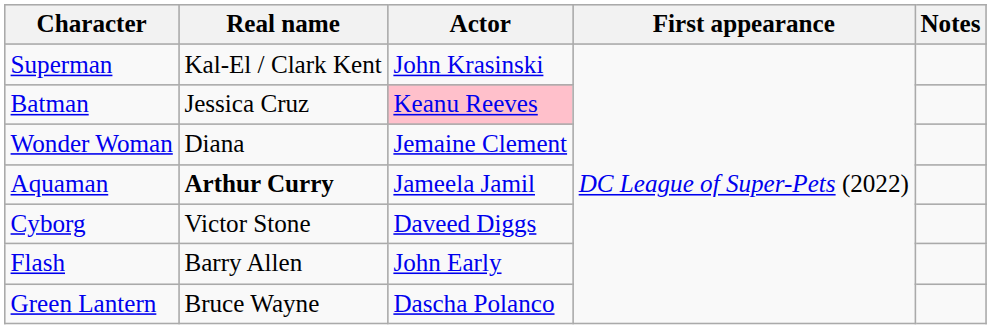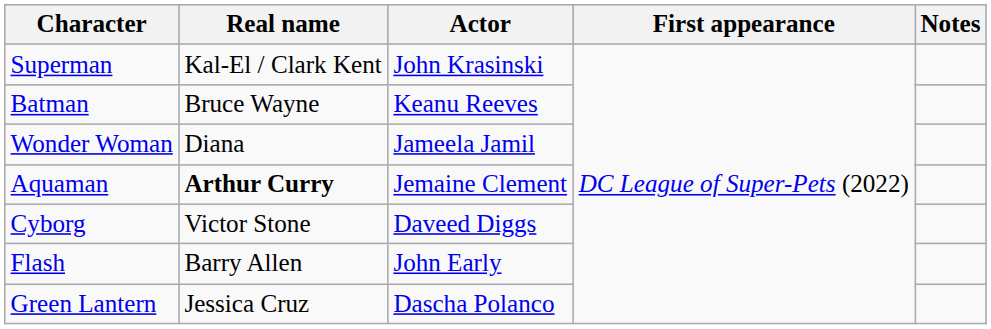(247, 104) Jessica Cruz -> (252, 104) Bruce Wayne
(466, 104) pink background -> (466, 104) no background
(480, 143) Jemaine Clement -> (464, 143) Jameela Jamil
(464, 183) Jameela Jamil -> (480, 183) Jemaine Clement
(252, 303) Bruce Wayne -> (247, 303) Jessica Cruz
